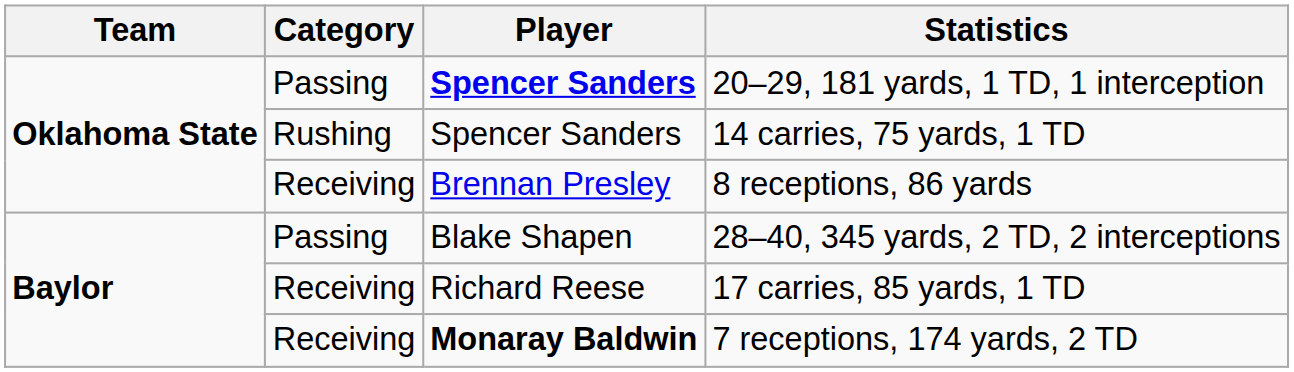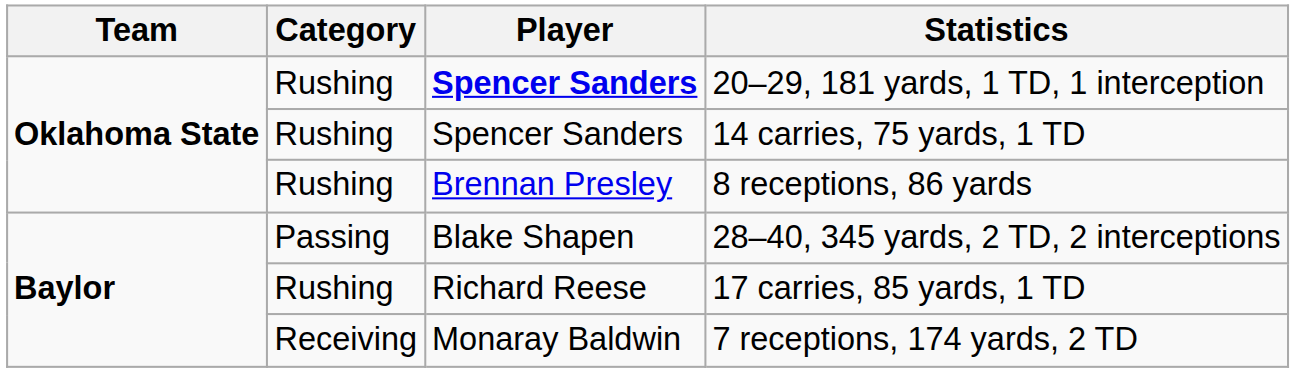(330, 82) Passing -> (334, 82) Rushing
(344, 185) Receiving -> (334, 185) Rushing
(344, 288) Receiving -> (334, 288) Rushing
(564, 339) bold -> (557, 339) normal
